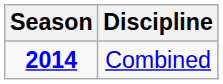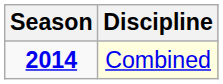(158, 59) no background -> (158, 59) lightyellow background
